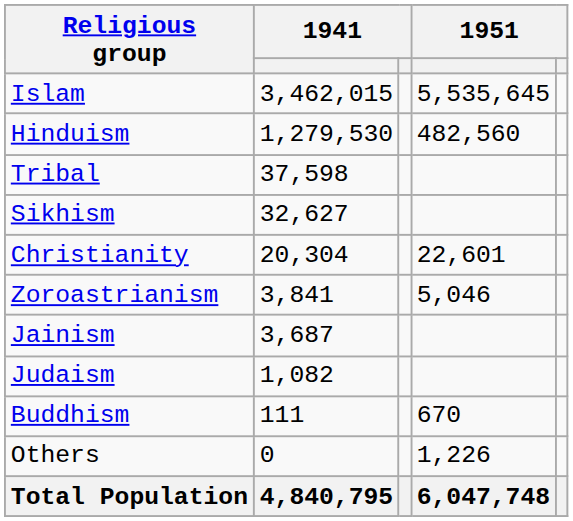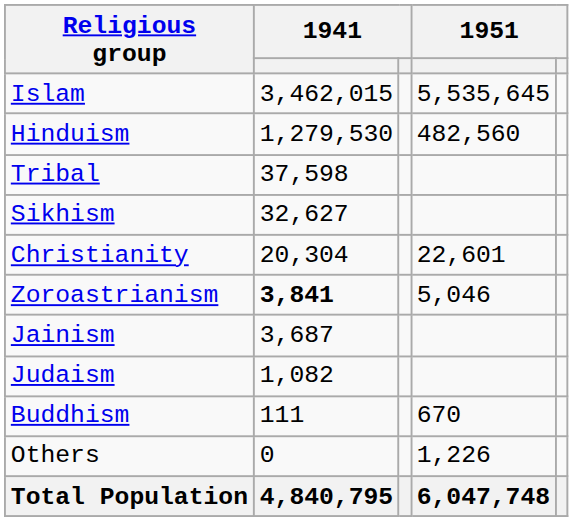(297, 295) normal -> (297, 295) bold
